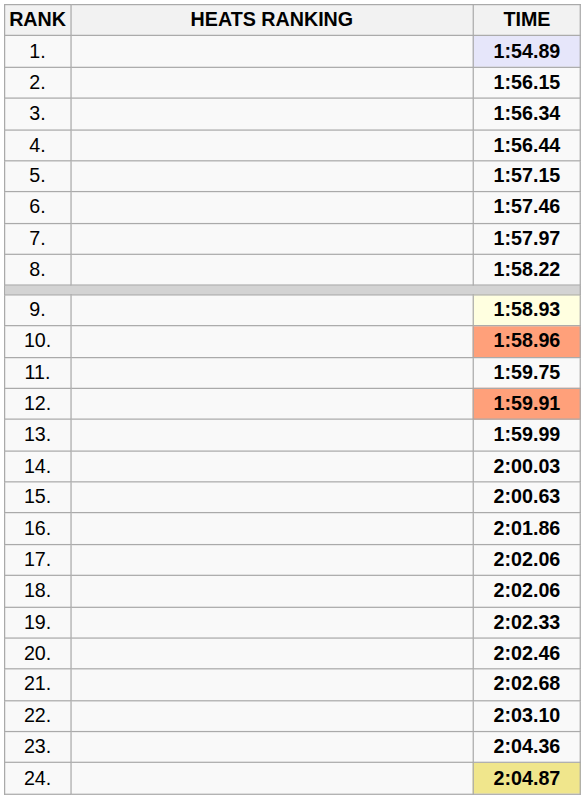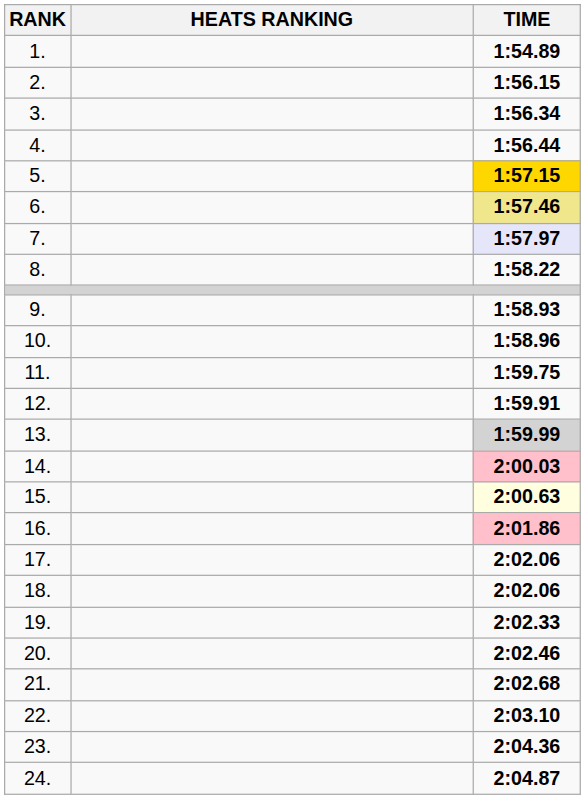(527, 51) lavender background -> (527, 51) no background
(527, 176) no background -> (527, 176) gold background
(527, 207) no background -> (527, 207) khaki background
(527, 238) no background -> (527, 238) lavender background
(527, 310) lightyellow background -> (527, 310) no background
(527, 341) lightsalmon background -> (527, 341) no background
(527, 403) lightsalmon background -> (527, 403) no background
(527, 434) no background -> (527, 434) lightgrey background
(527, 466) no background -> (527, 466) pink background
(527, 497) no background -> (527, 497) lightyellow background
(527, 528) no background -> (527, 528) pink background
(527, 778) khaki background -> (527, 778) no background
